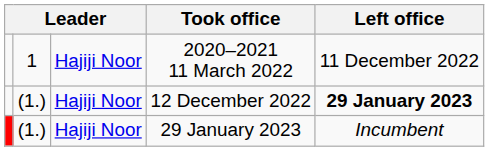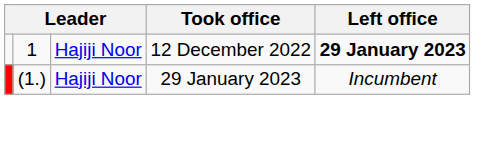- row: (231, 60)
(32, 100) (1.) -> (32, 49) 1
